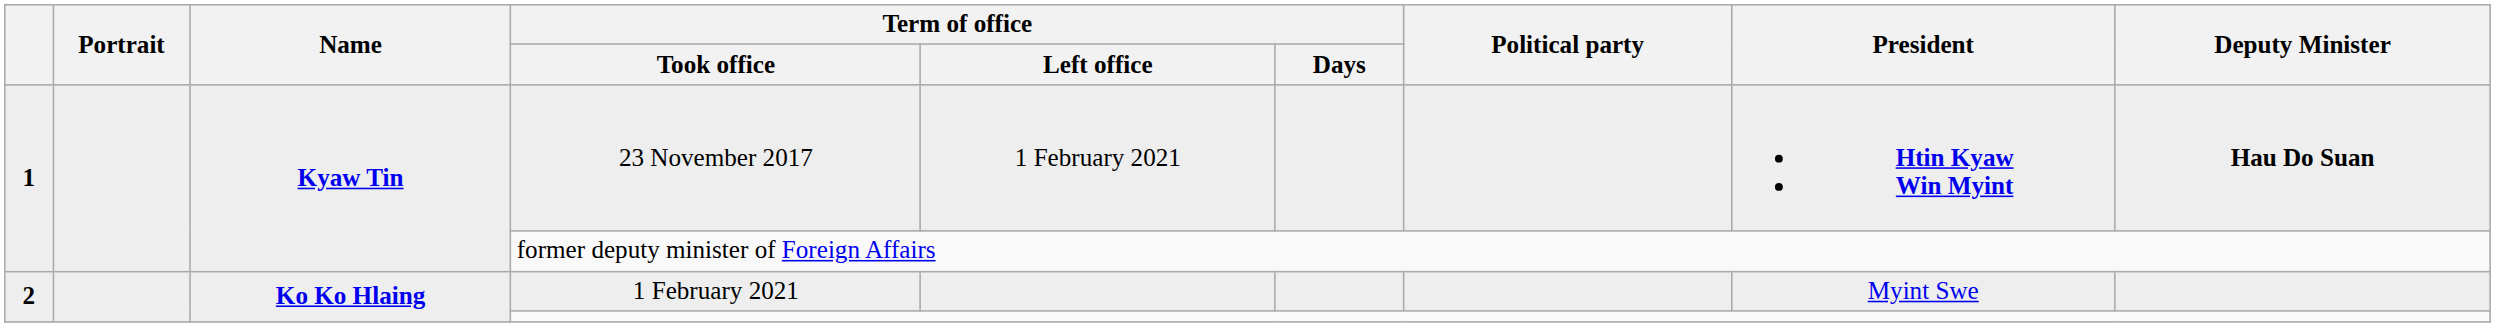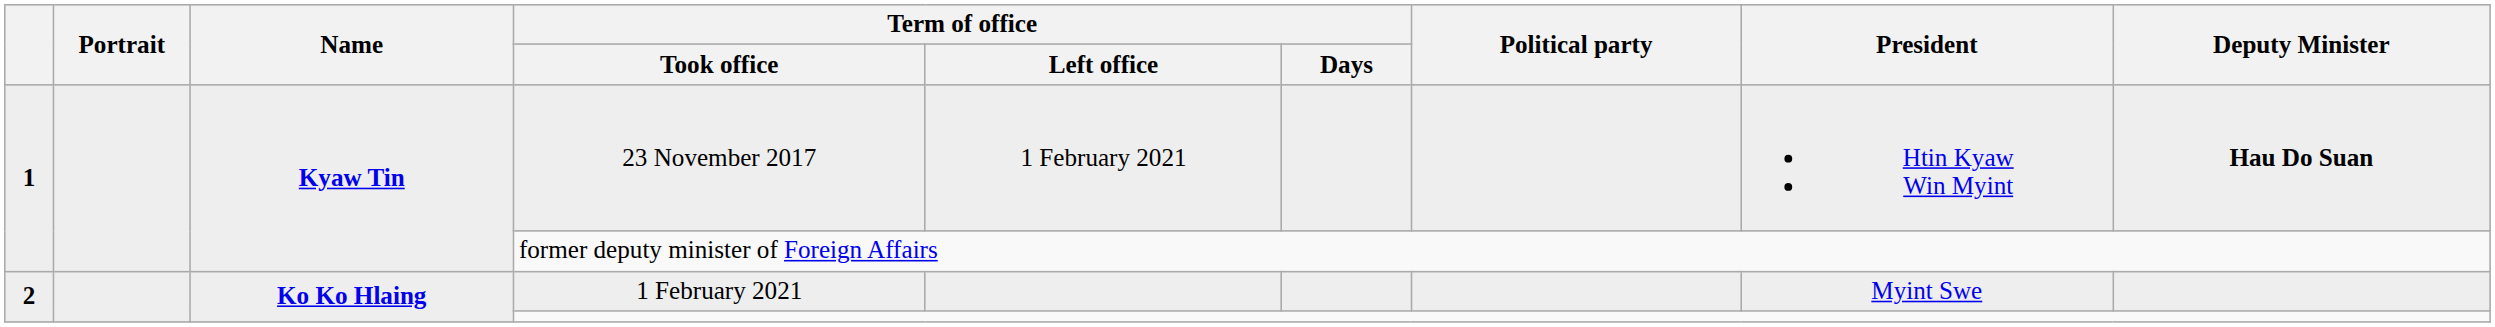(1923, 172) bold -> (1927, 172) normal
